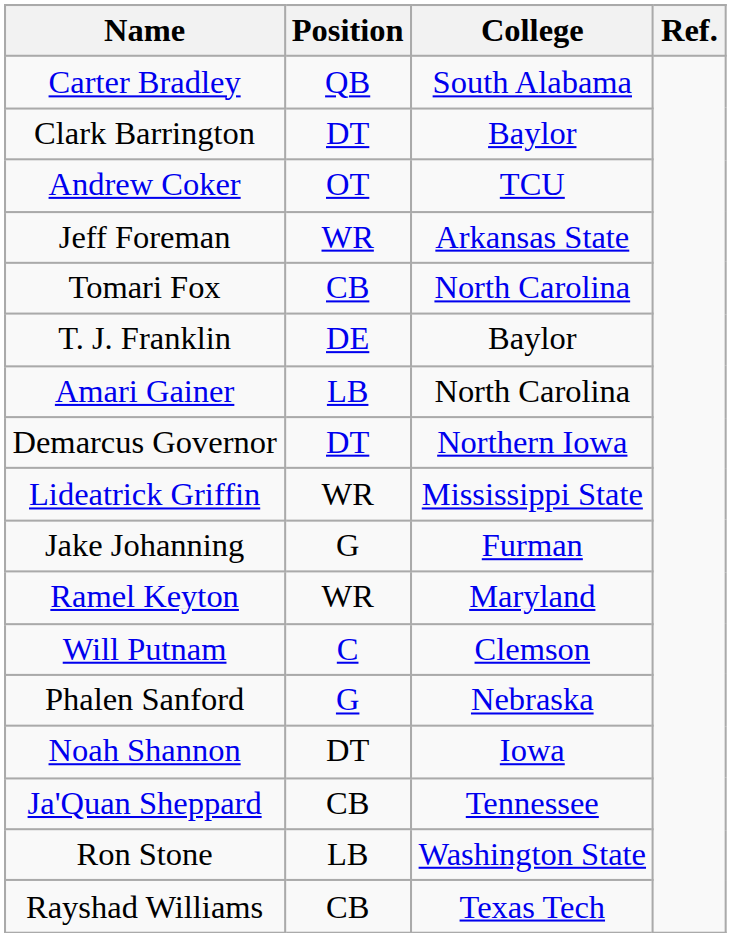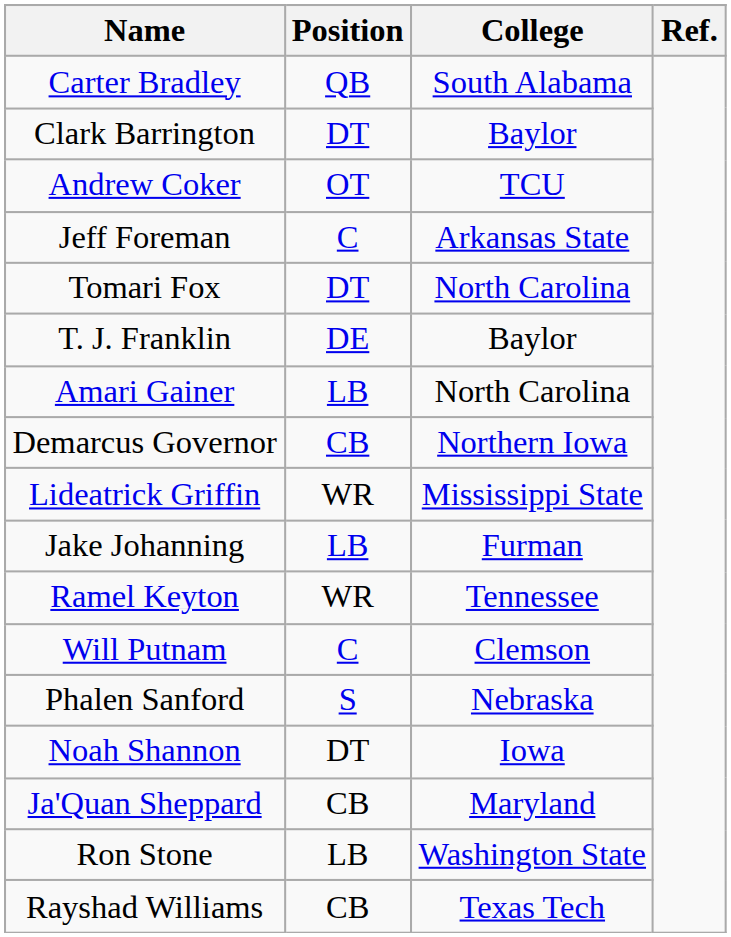(348, 236) WR -> (348, 236) C
(348, 287) CB -> (348, 287) DT
(348, 442) DT -> (348, 442) CB
(348, 545) G -> (348, 545) LB
(532, 596) Maryland -> (532, 596) Tennessee
(348, 699) G -> (348, 699) S
(532, 802) Tennessee -> (532, 802) Maryland
